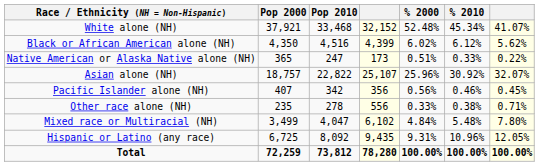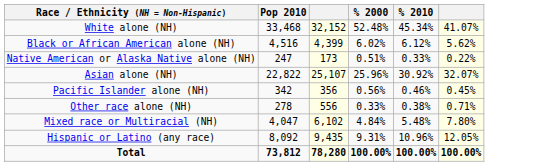- column: (283, 12)
